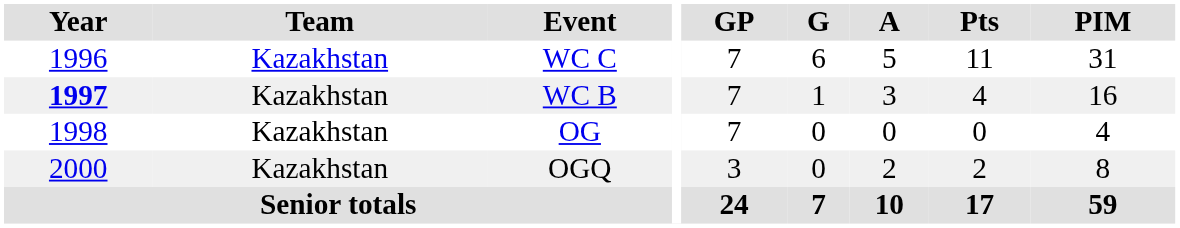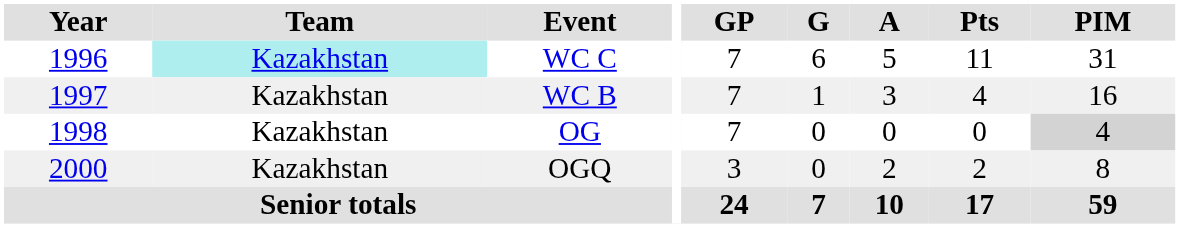(320, 58) no background -> (320, 58) paleturquoise background
(78, 95) bold -> (78, 95) normal
(1103, 131) no background -> (1103, 131) lightgrey background
